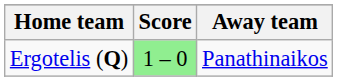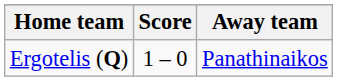(165, 57) lightgreen background -> (165, 57) no background
